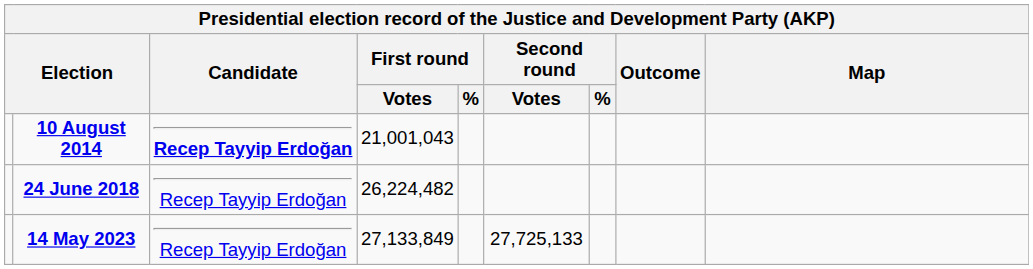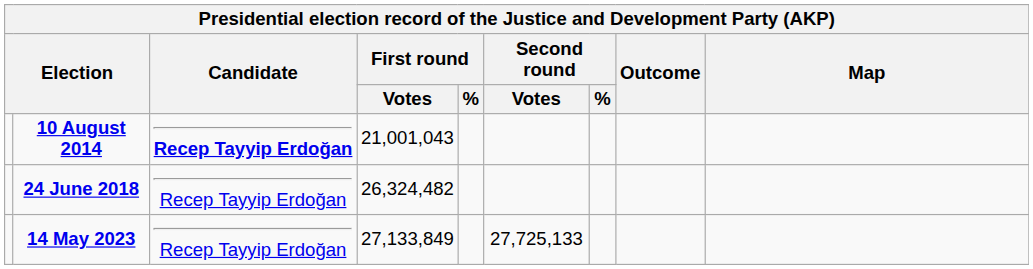(407, 189) 26,224,482 -> (407, 189) 26,324,482
